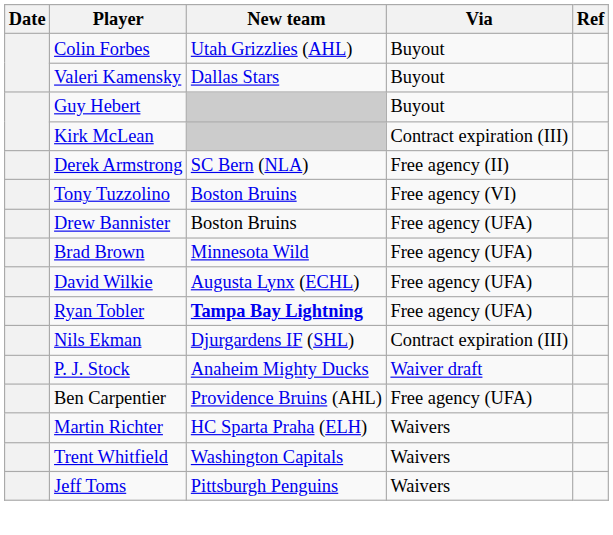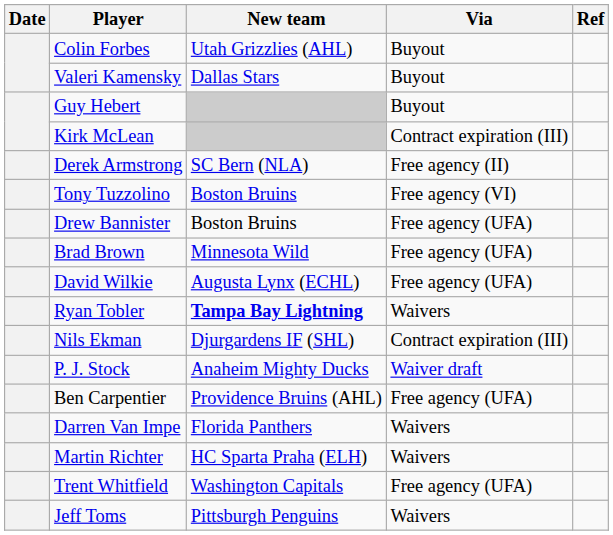(461, 310) Free agency (UFA) -> (420, 310) Waivers
+ row: (117, 427)
(420, 456) Waivers -> (461, 485) Free agency (UFA)
